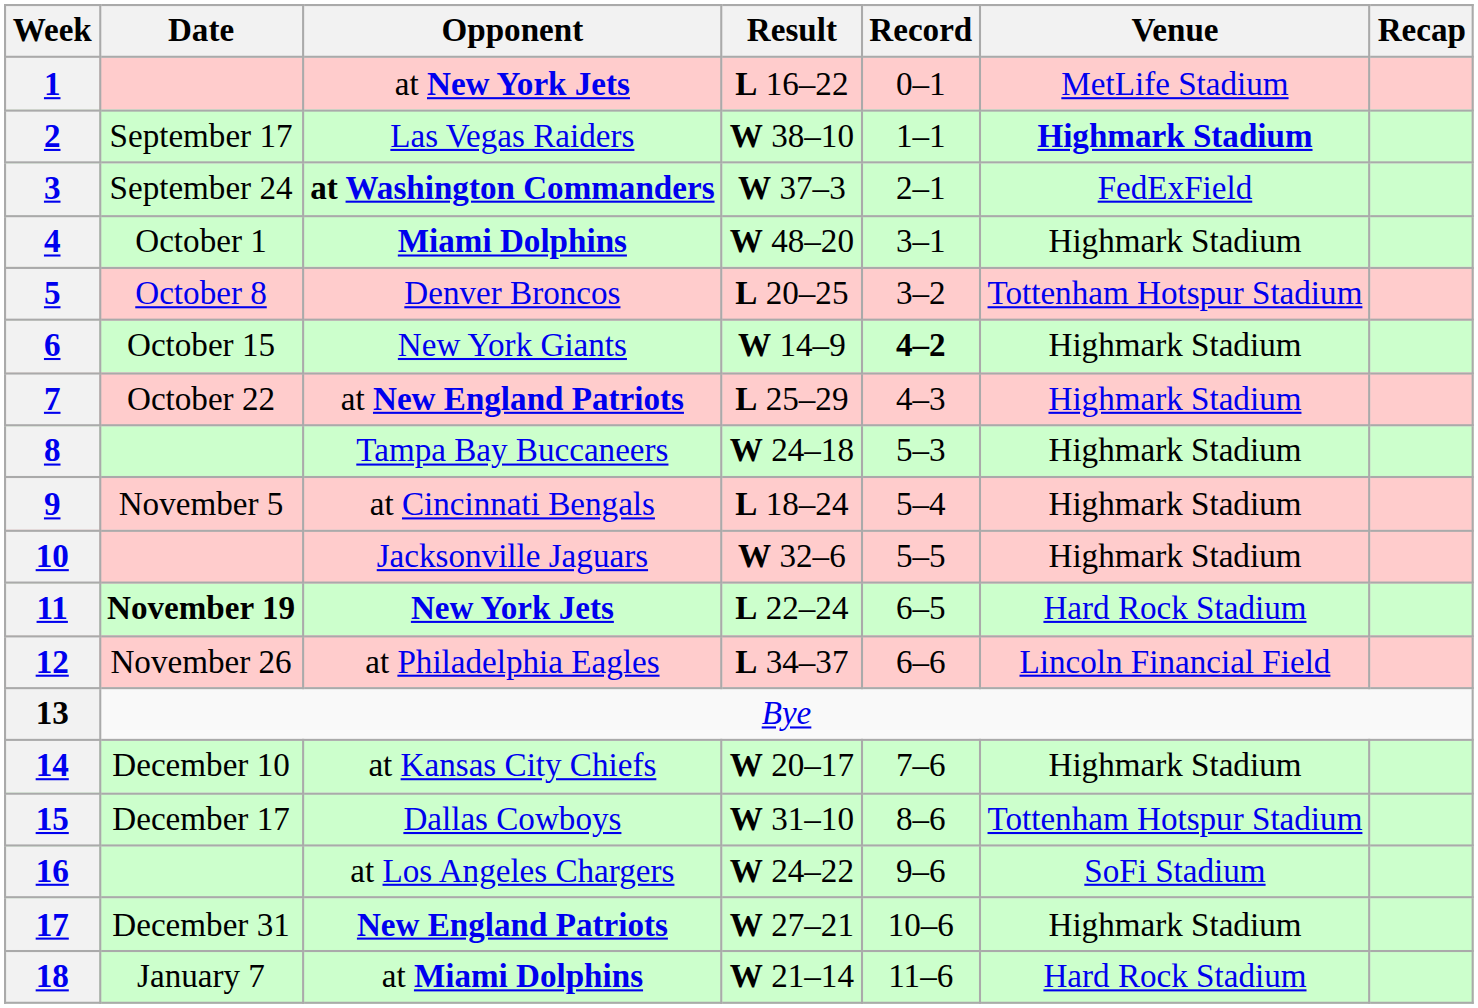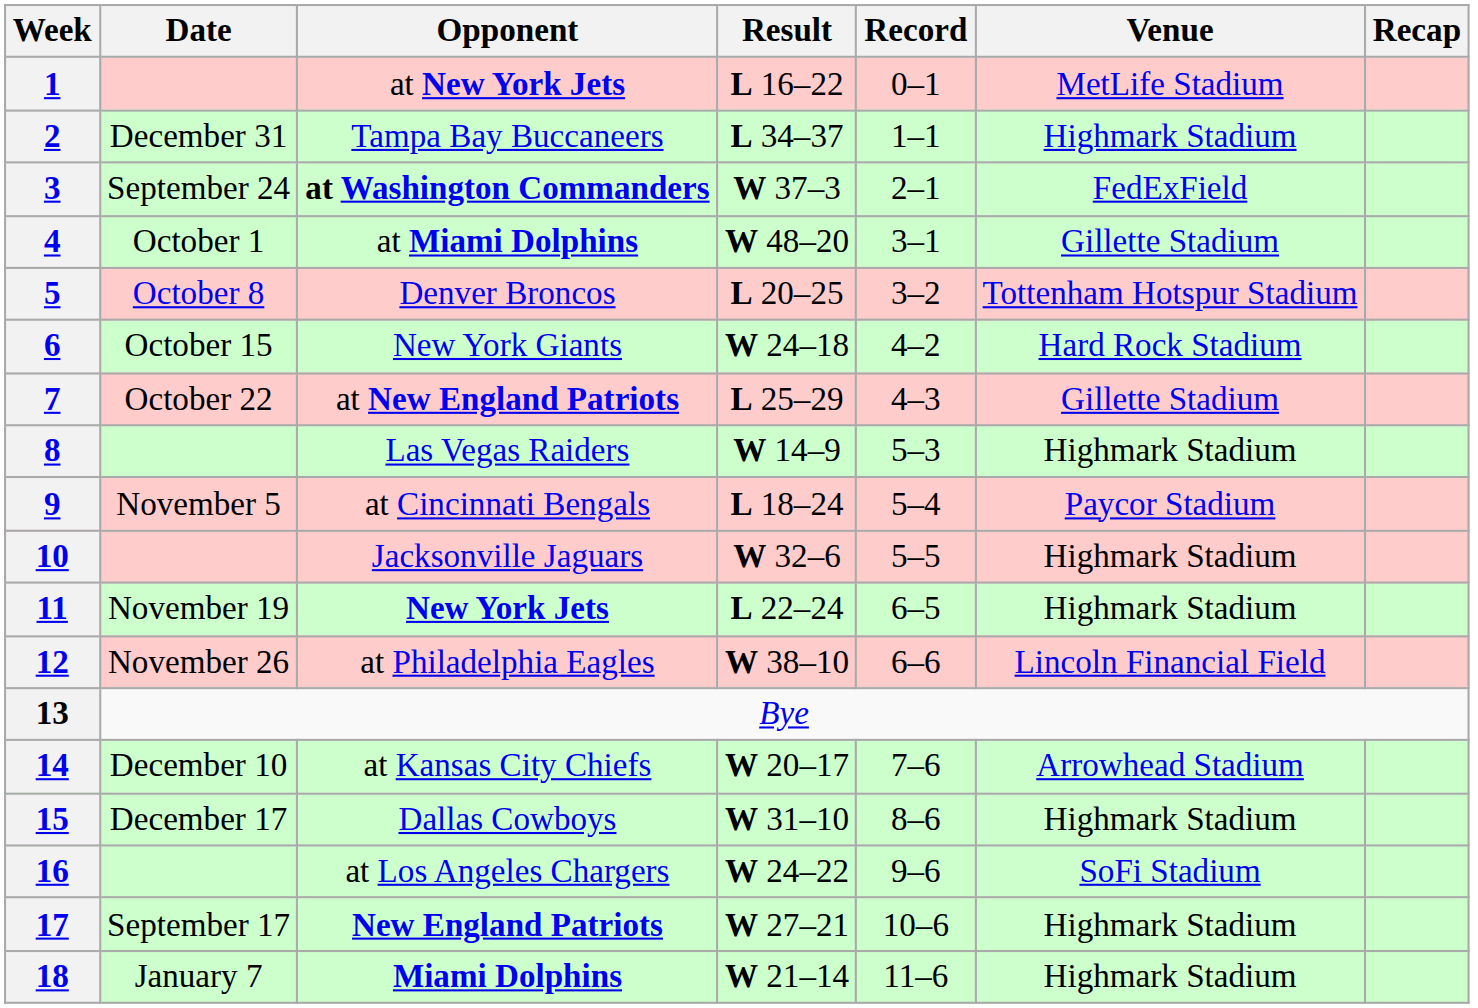(201, 135) September 17 -> (199, 135) December 31
(512, 135) Las Vegas Raiders -> (507, 135) Tampa Bay Buccaneers
(792, 135) W 38–10 -> (787, 135) L 34–37
(1175, 135) bold -> (1170, 135) normal
(512, 240) Miami Dolphins -> (507, 240) at Miami Dolphins
(1175, 240) Highmark Stadium -> (1170, 240) Gillette Stadium
(792, 345) W 14–9 -> (787, 345) W 24–18
(921, 345) bold -> (916, 345) normal
(1175, 345) Highmark Stadium -> (1170, 345) Hard Rock Stadium
(1175, 398) Highmark Stadium -> (1170, 398) Gillette Stadium
(512, 450) Tampa Bay Buccaneers -> (507, 450) Las Vegas Raiders
(792, 450) W 24–18 -> (787, 450) W 14–9
(1175, 503) Highmark Stadium -> (1170, 503) Paycor Stadium
(201, 608) bold -> (199, 608) normal
(1175, 608) Hard Rock Stadium -> (1170, 608) Highmark Stadium
(792, 661) L 34–37 -> (787, 661) W 38–10
(1175, 766) Highmark Stadium -> (1170, 766) Arrowhead Stadium
(1175, 818) Tottenham Hotspur Stadium -> (1170, 818) Highmark Stadium
(201, 923) December 31 -> (199, 923) September 17
(512, 976) at Miami Dolphins -> (507, 976) Miami Dolphins
(1175, 976) Hard Rock Stadium -> (1170, 976) Highmark Stadium
